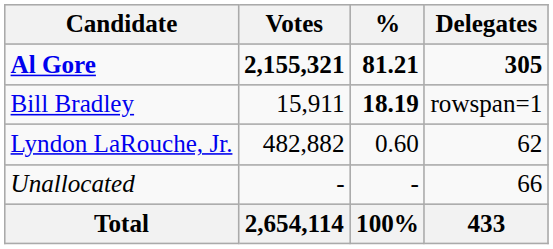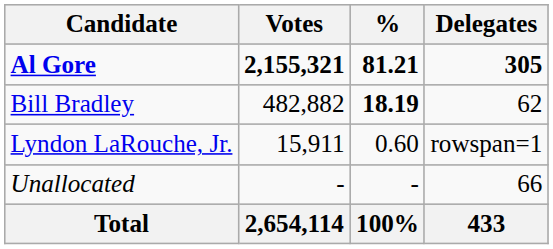(310, 104) 15,911 -> (304, 104) 482,882
(486, 104) rowspan=1 -> (530, 104) 62
(304, 143) 482,882 -> (310, 143) 15,911
(530, 143) 62 -> (486, 143) rowspan=1
